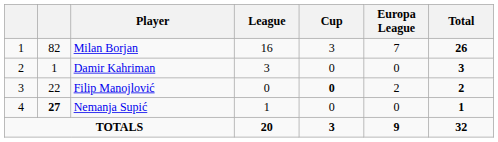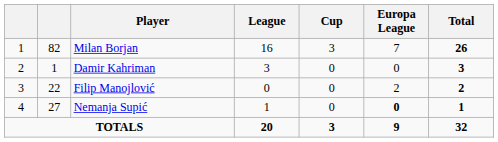(332, 88) bold -> (332, 88) normal
(54, 108) bold -> (54, 108) normal
(397, 108) normal -> (397, 108) bold
